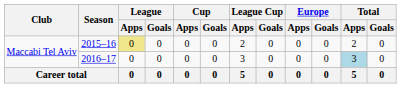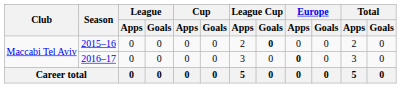(131, 43) khaki background -> (131, 43) no background
(271, 43) normal -> (271, 43) bold
(299, 59) normal -> (299, 59) bold
(354, 59) lightblue background -> (354, 59) no background
